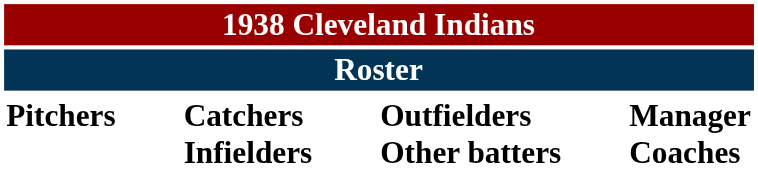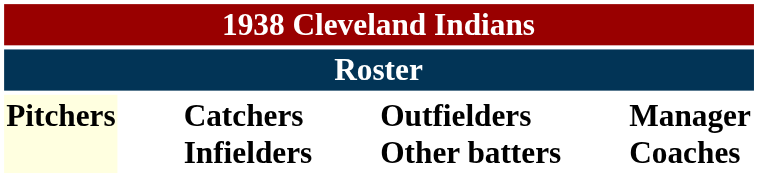(61, 114) no background -> (61, 114) lightyellow background
